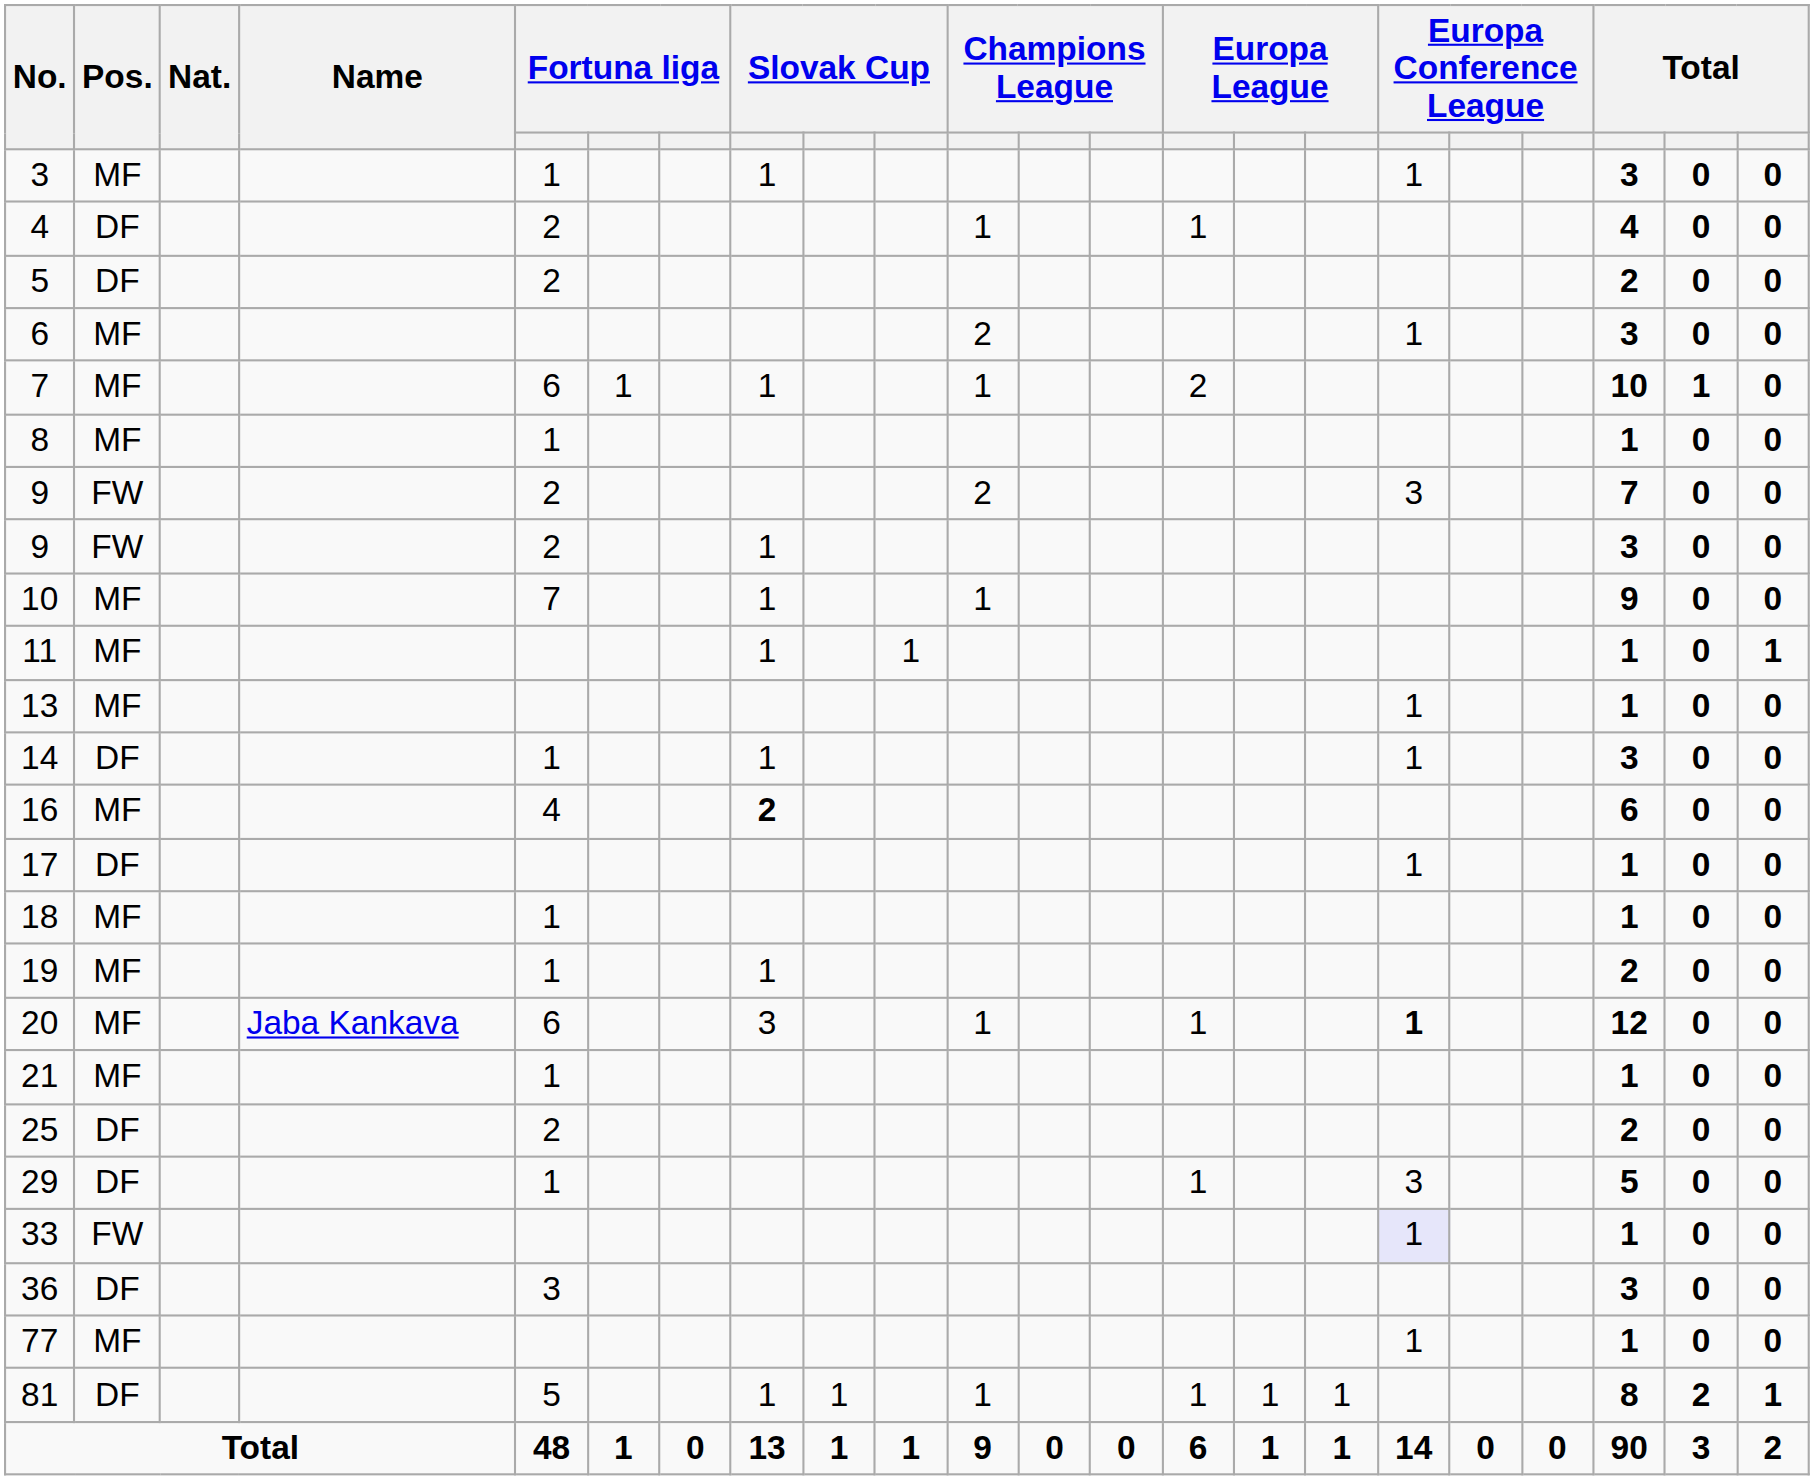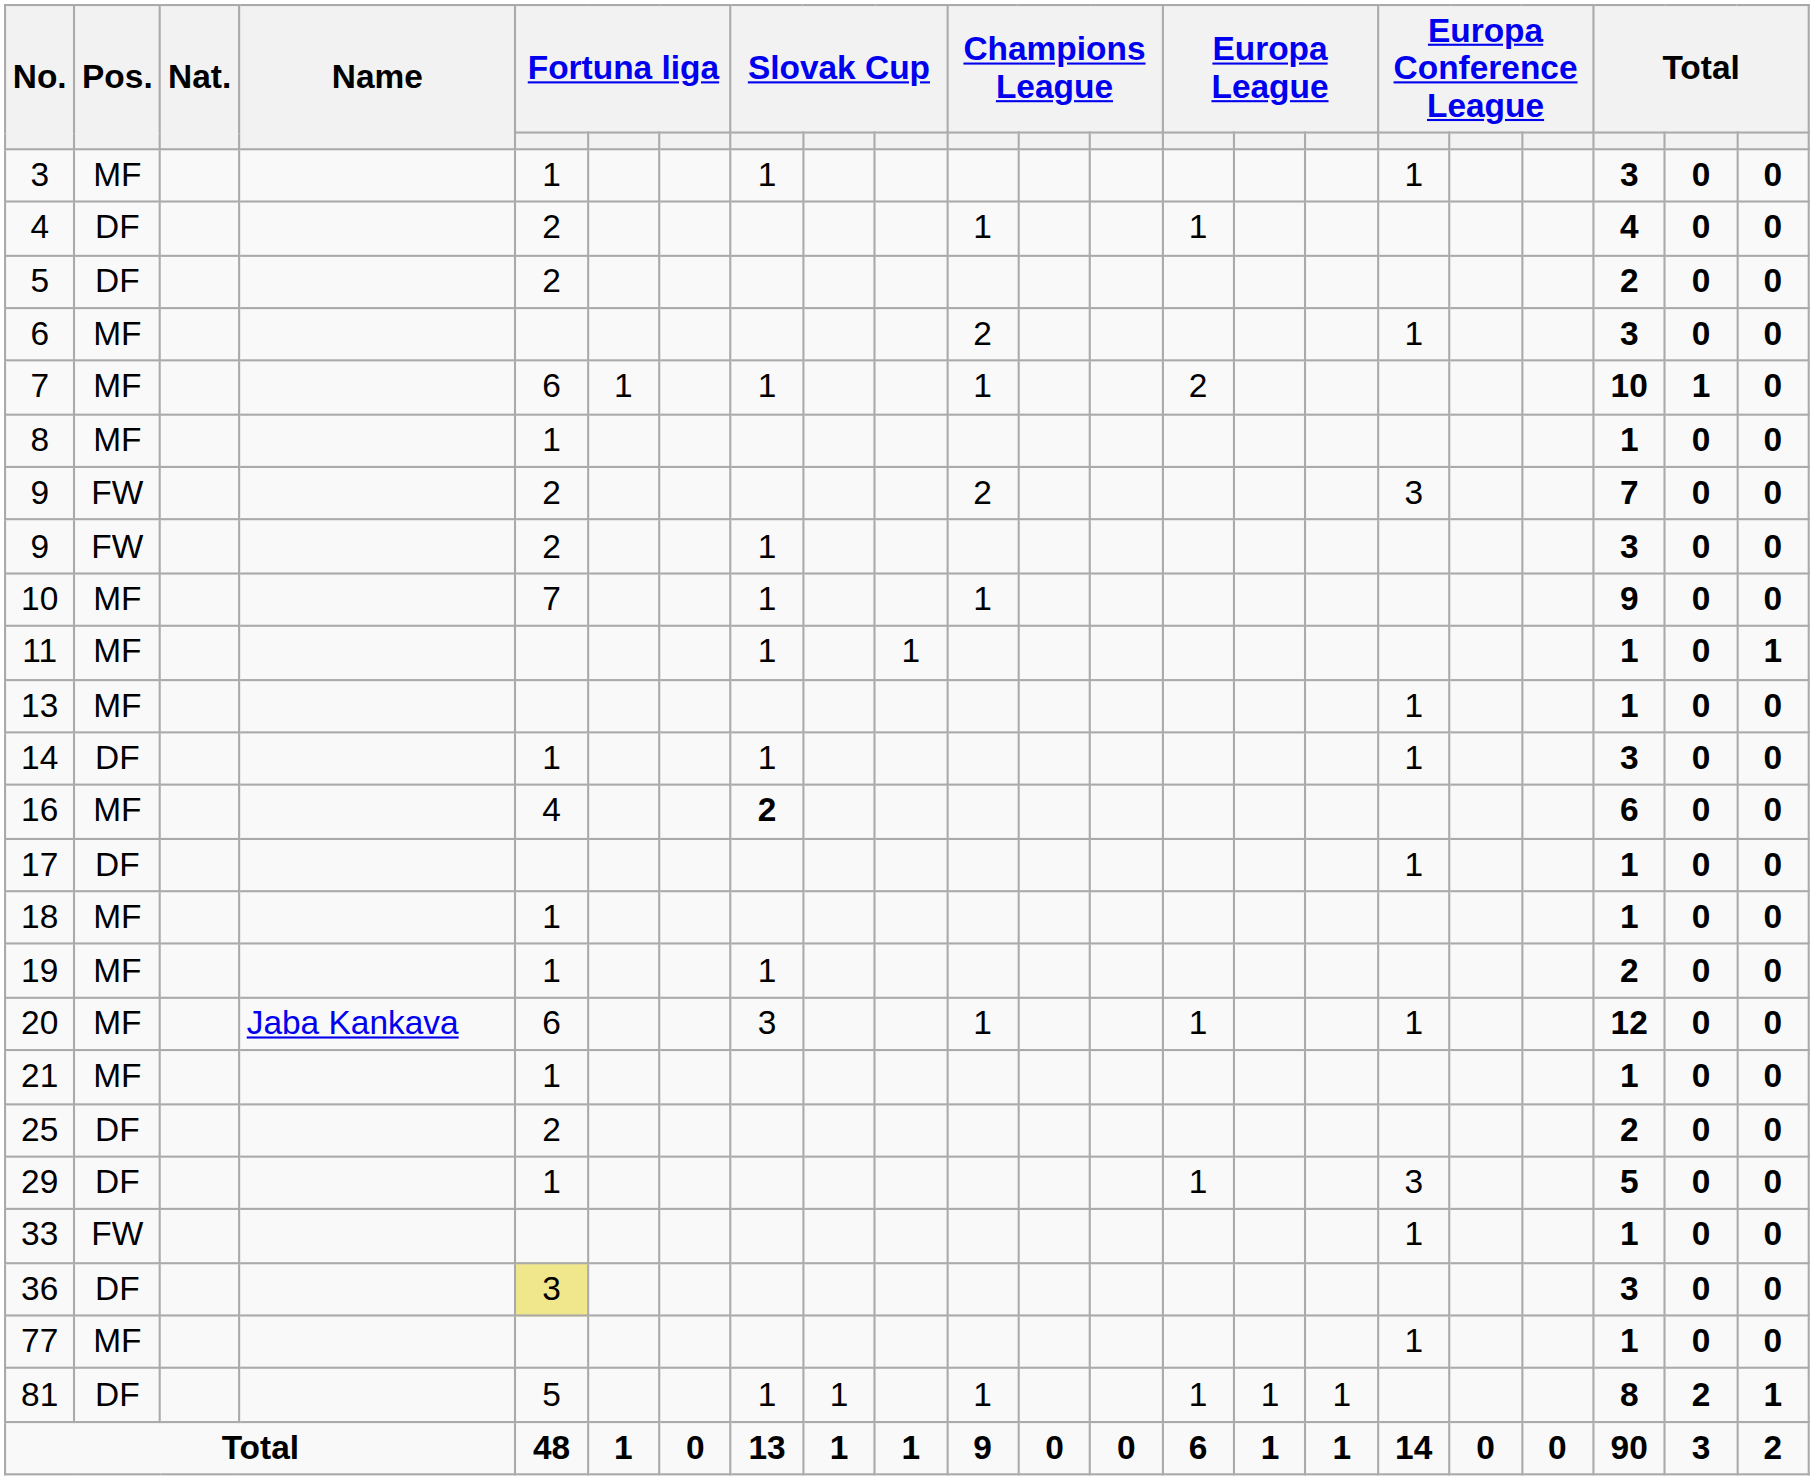(1414, 1023) bold -> (1414, 1023) normal
(1414, 1235) lavender background -> (1414, 1235) no background
(552, 1288) no background -> (552, 1288) khaki background
